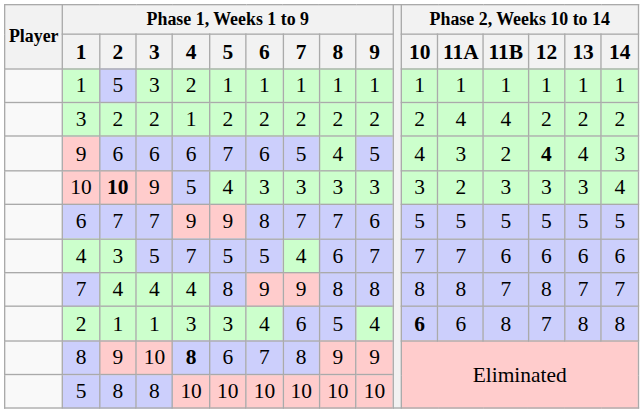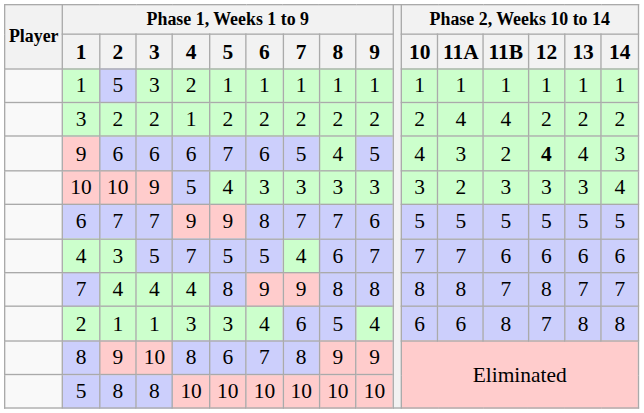(118, 187) bold -> (118, 187) normal
(420, 323) bold -> (420, 323) normal
(191, 357) bold -> (191, 357) normal
